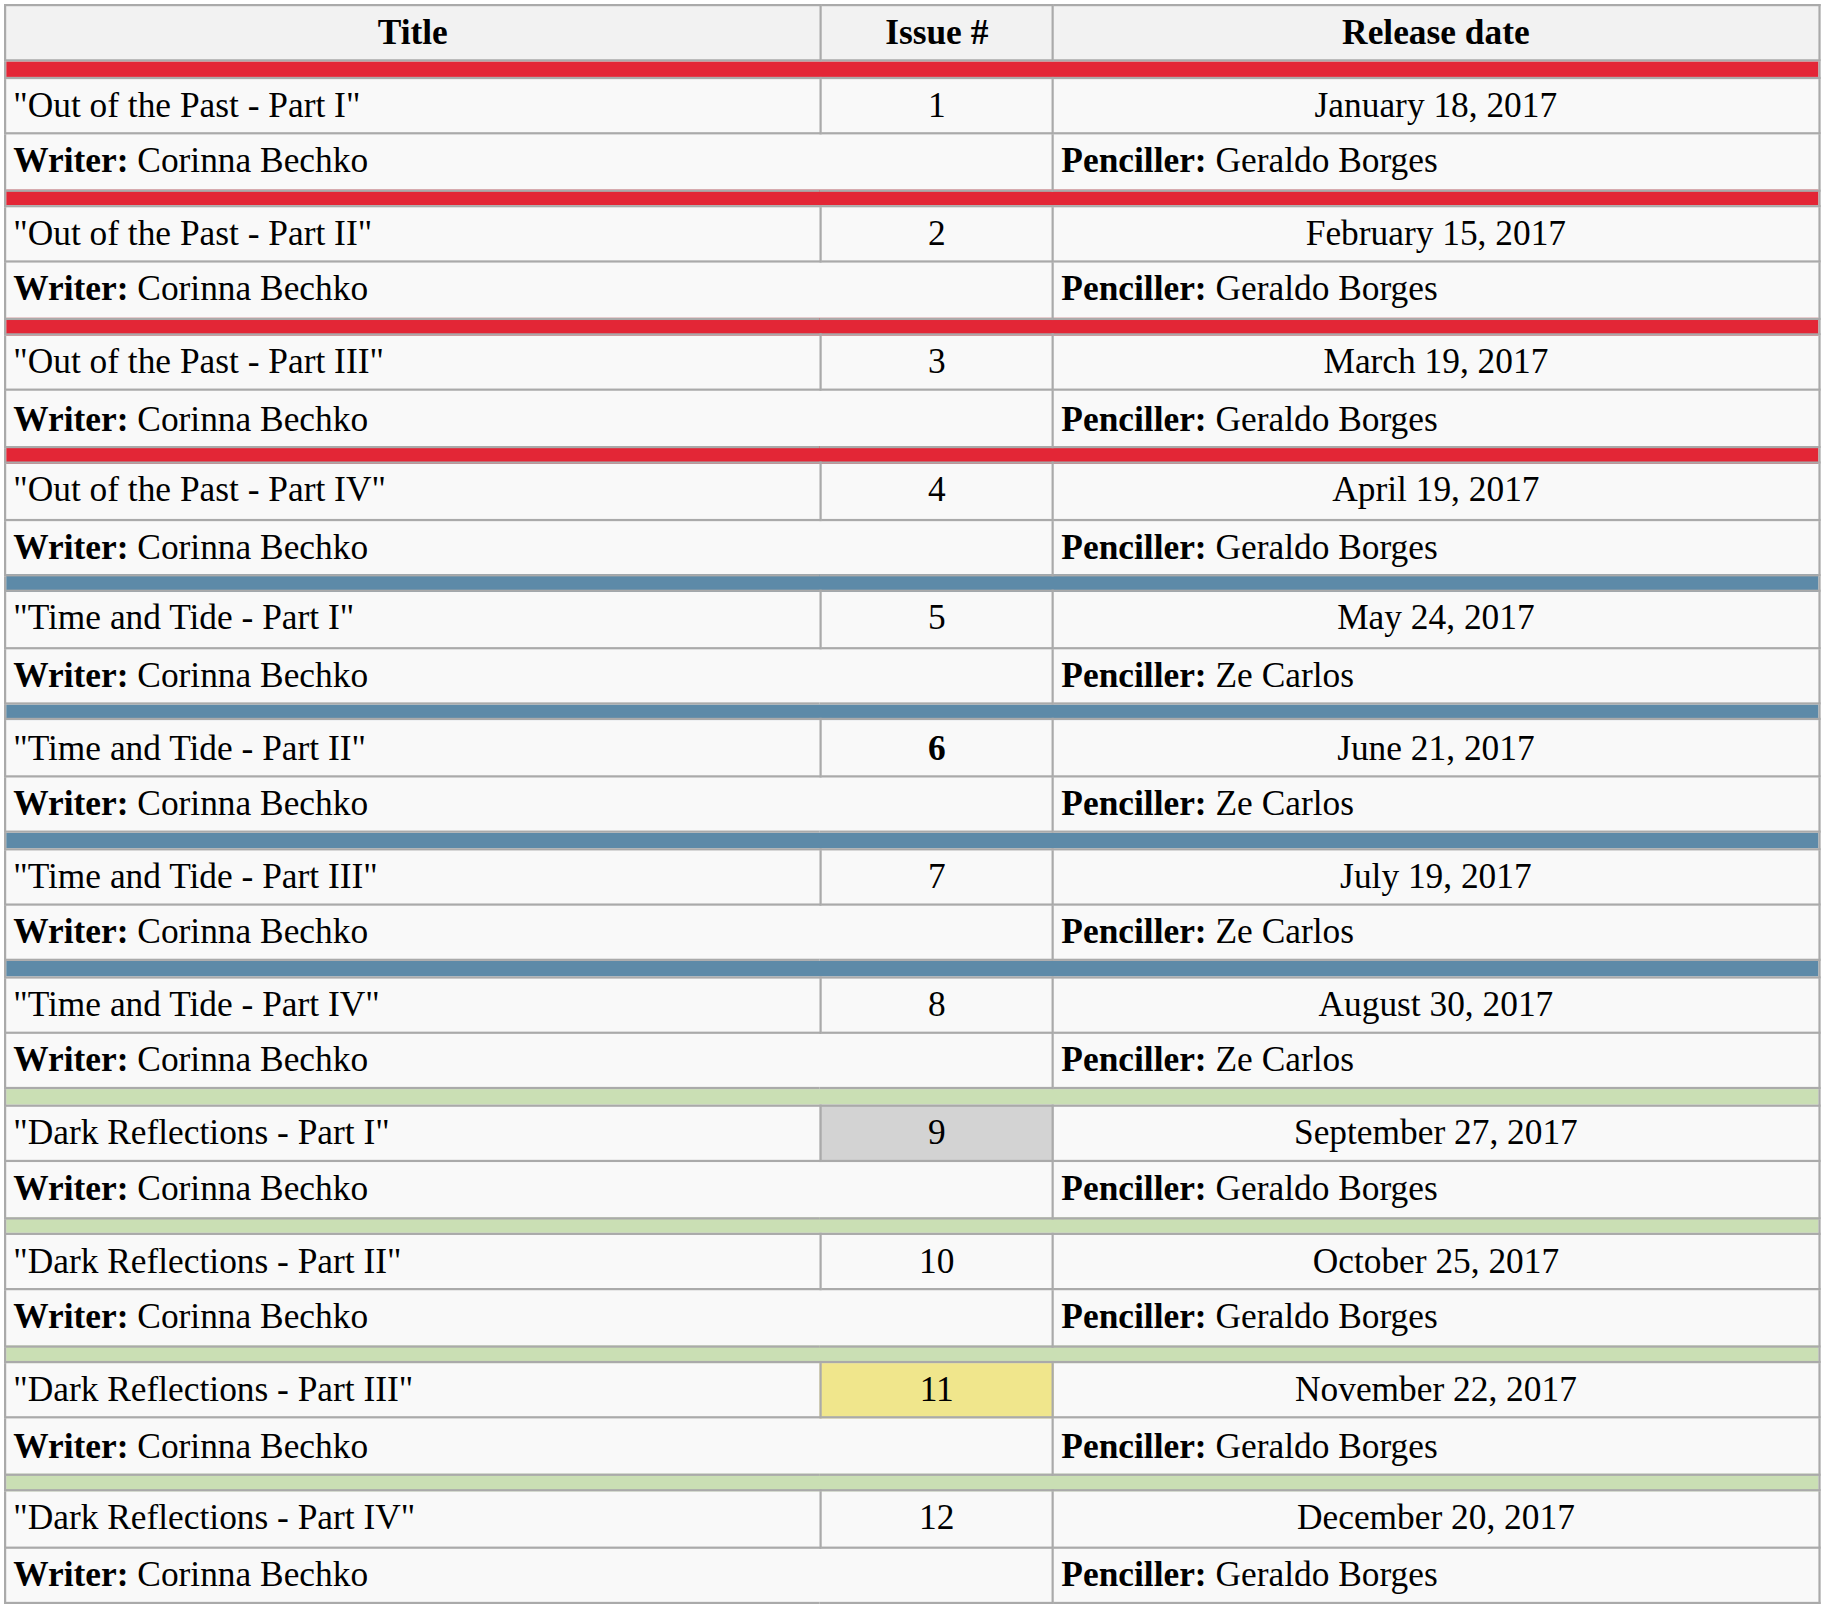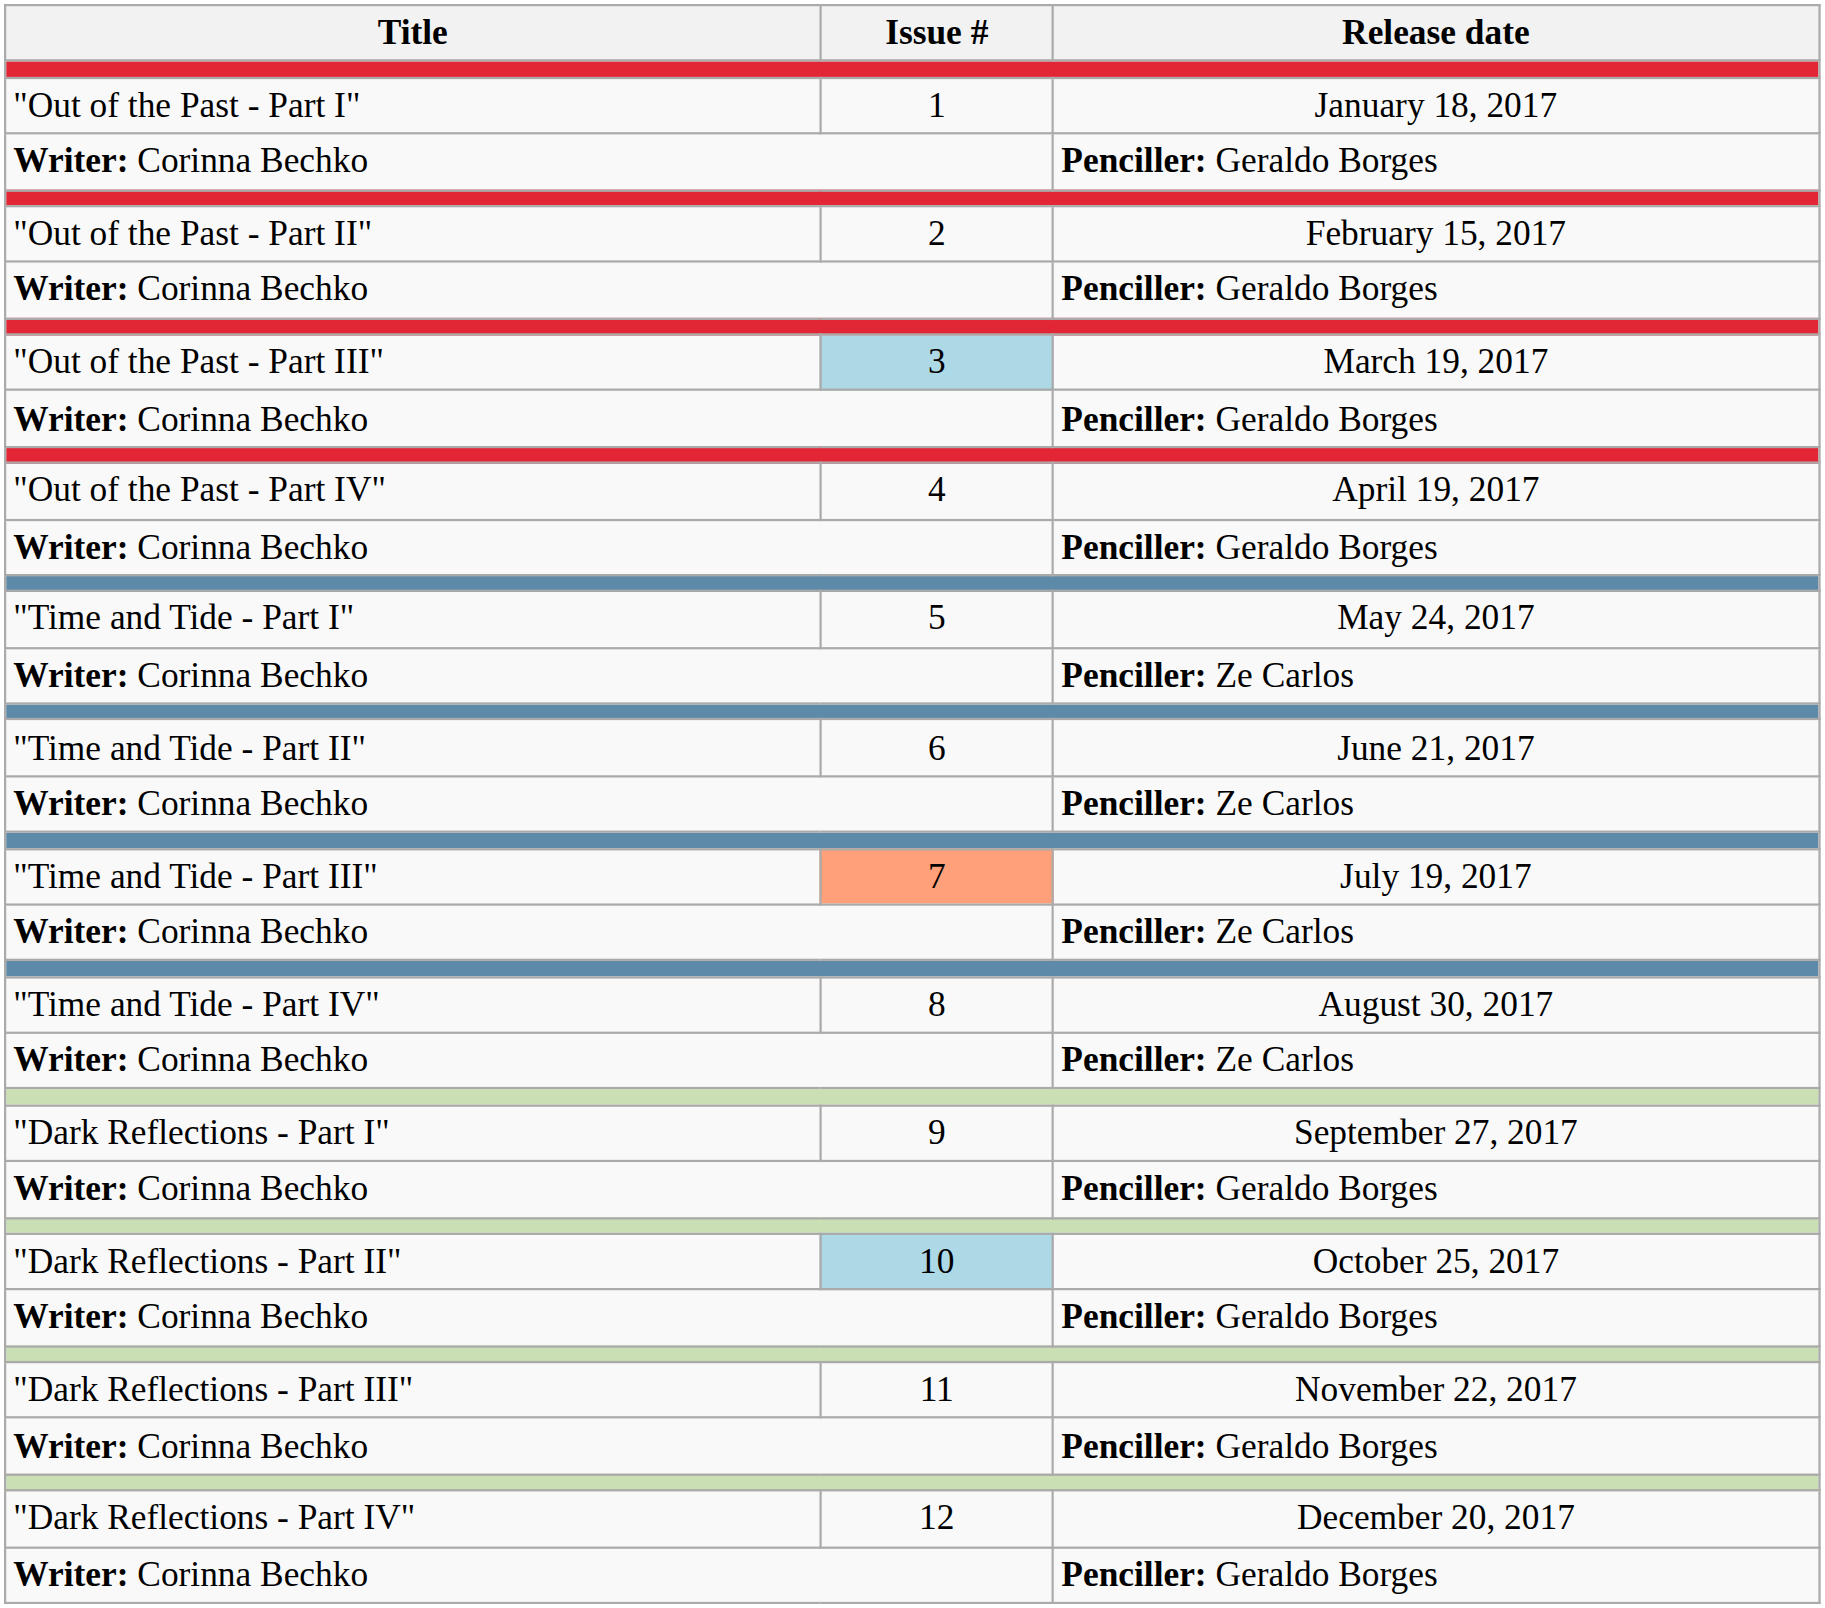(937, 361) no background -> (937, 361) lightblue background
(937, 747) bold -> (937, 747) normal
(937, 875) no background -> (937, 875) lightsalmon background
(937, 1132) lightgrey background -> (937, 1132) no background
(937, 1261) no background -> (937, 1261) lightblue background
(937, 1389) khaki background -> (937, 1389) no background
